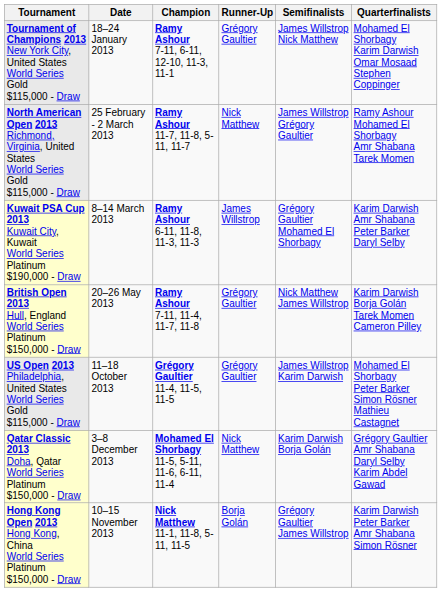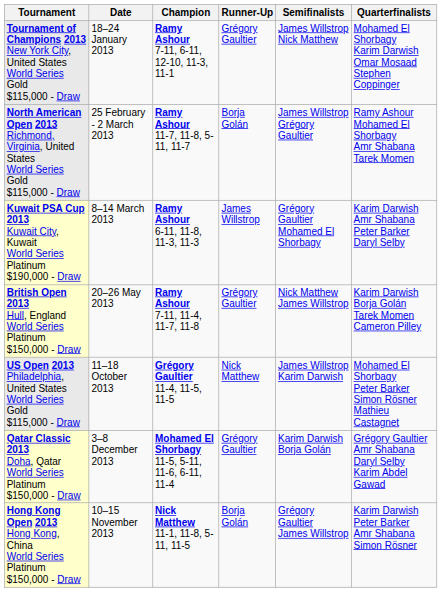(240, 118) Nick Matthew -> (235, 118) Borja Golán
(240, 371) Grégory Gaultier -> (240, 371) Nick Matthew
(240, 444) Nick Matthew -> (240, 444) Grégory Gaultier
